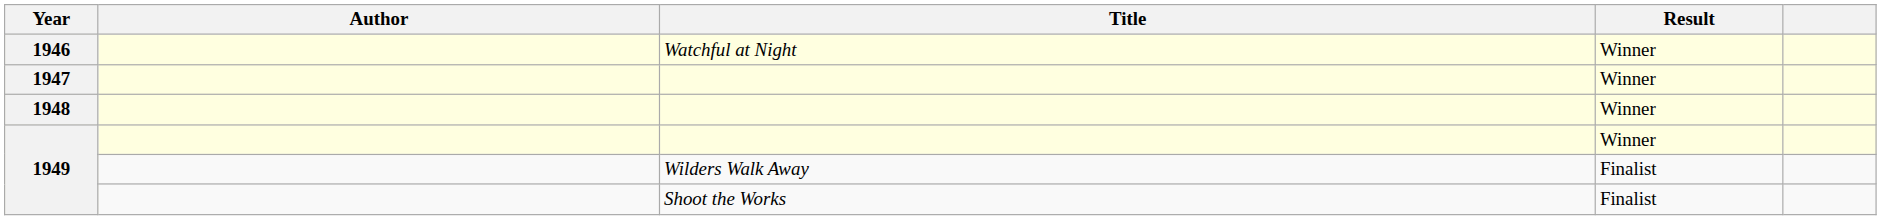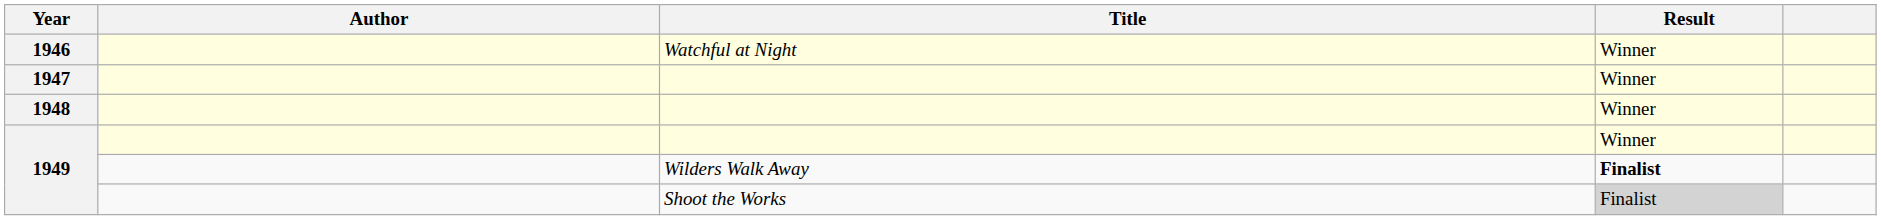(1628, 169) normal -> (1630, 169) bold
(1628, 199) no background -> (1628, 199) lightgrey background
